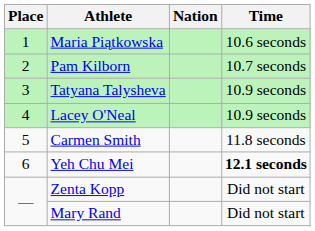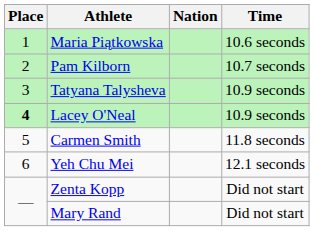(26, 115) normal -> (26, 115) bold
(266, 164) bold -> (265, 164) normal
